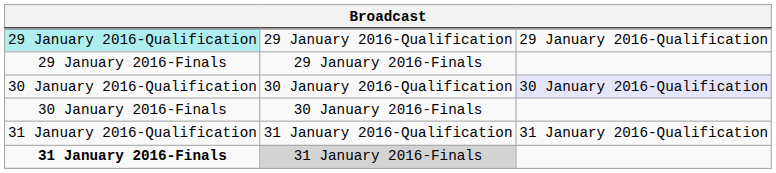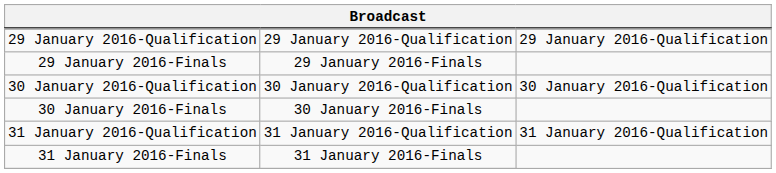(132, 40) paleturquoise background -> (132, 40) no background
(644, 87) lavender background -> (644, 87) no background
(132, 157) bold -> (132, 157) normal
(388, 157) lightgrey background -> (388, 157) no background
